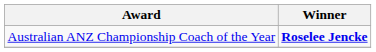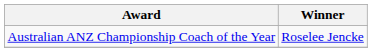(324, 36) bold -> (323, 36) normal
